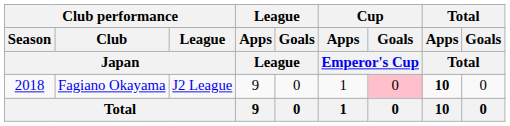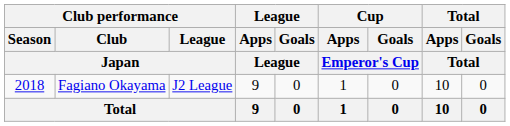(395, 86) pink background -> (395, 86) no background
(442, 86) bold -> (442, 86) normal
